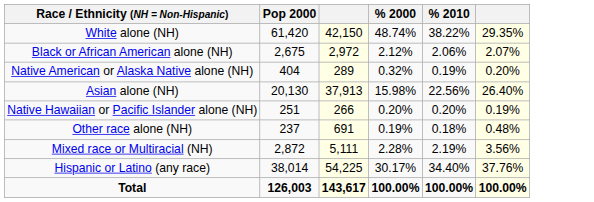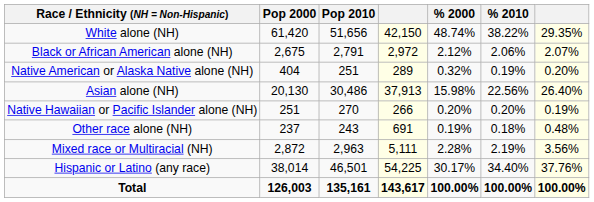+ column: (349, 14)
